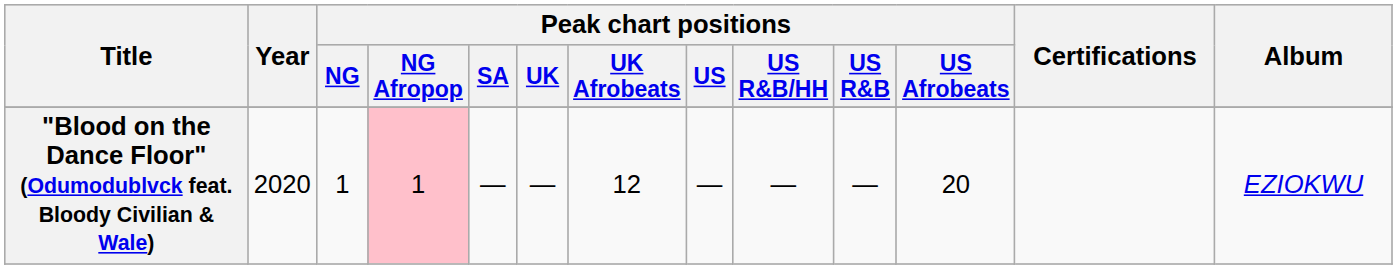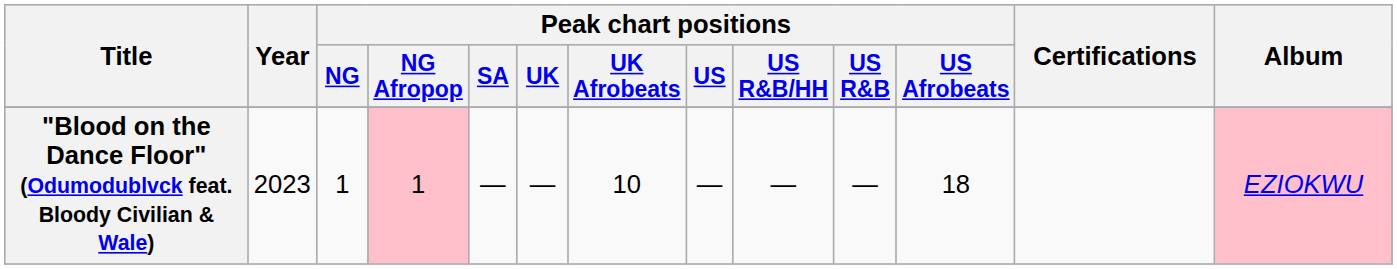(282, 185) 2020 -> (282, 185) 2023
(627, 185) 12 -> (627, 185) 10
(956, 185) 20 -> (956, 185) 18
(1304, 184) no background -> (1304, 184) pink background
